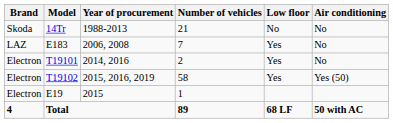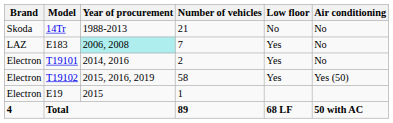(106, 45) no background -> (106, 45) paleturquoise background
